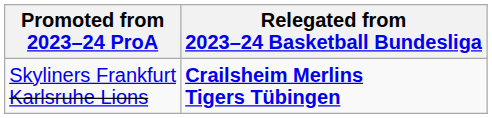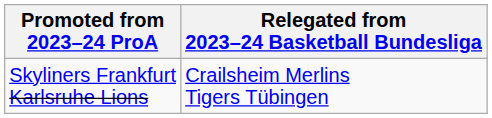(274, 85) bold -> (267, 85) normal
